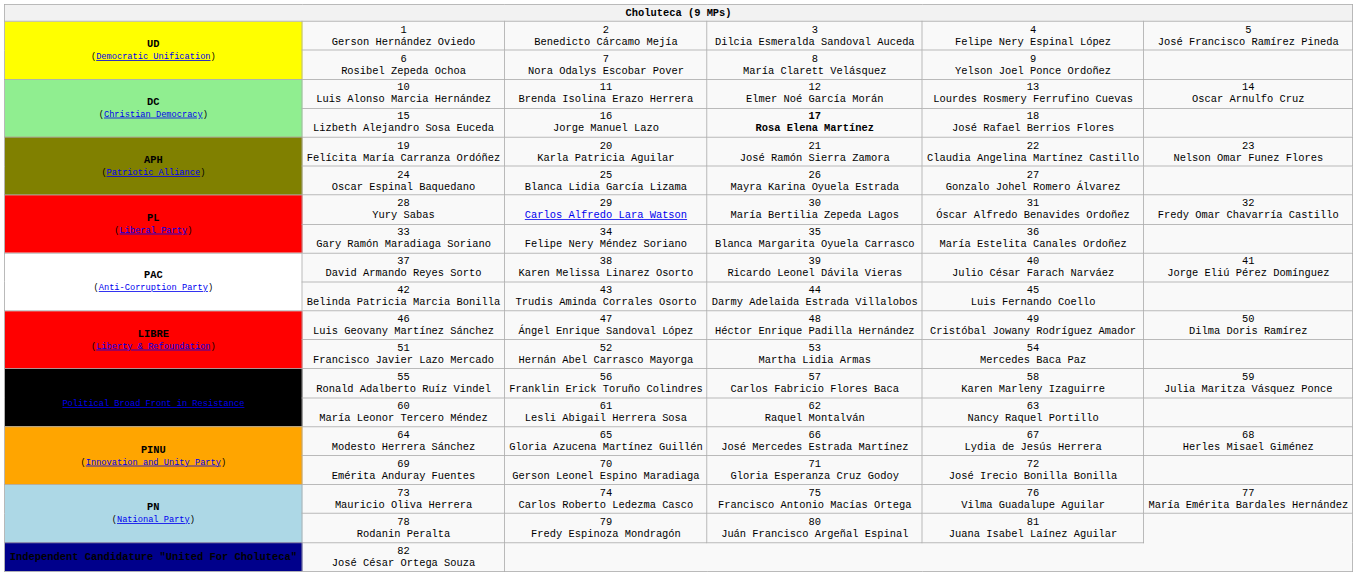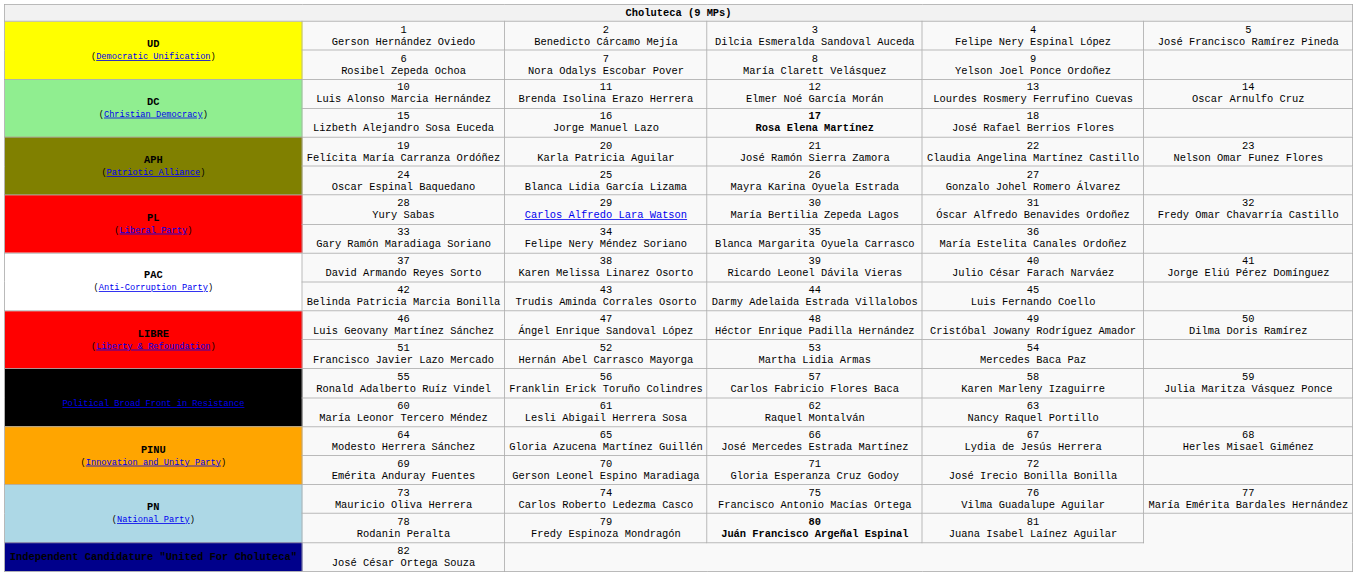(815, 528) normal -> (815, 528) bold
